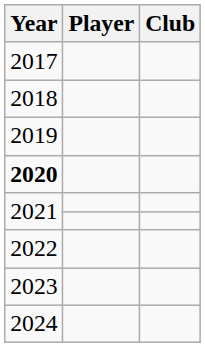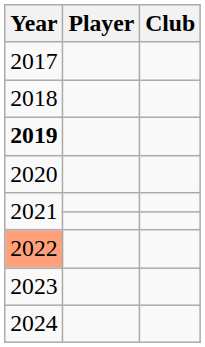(34, 135) normal -> (34, 135) bold
(34, 173) bold -> (34, 173) normal
(34, 248) no background -> (34, 248) lightsalmon background
